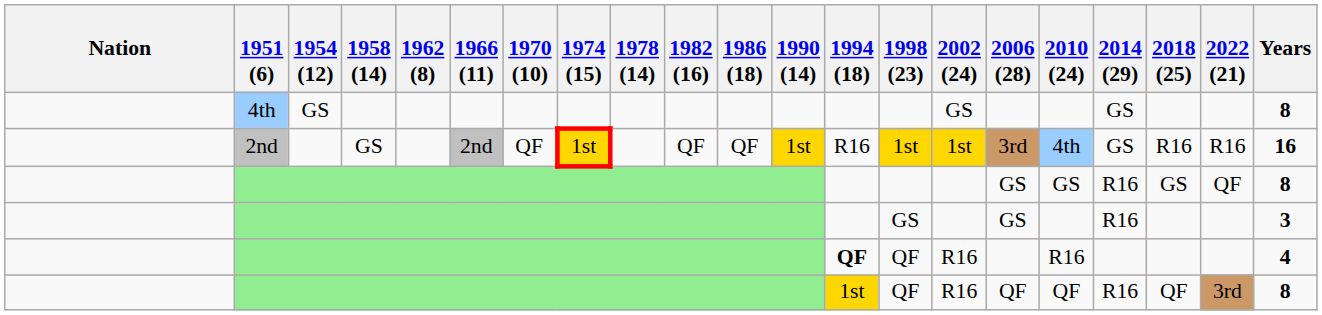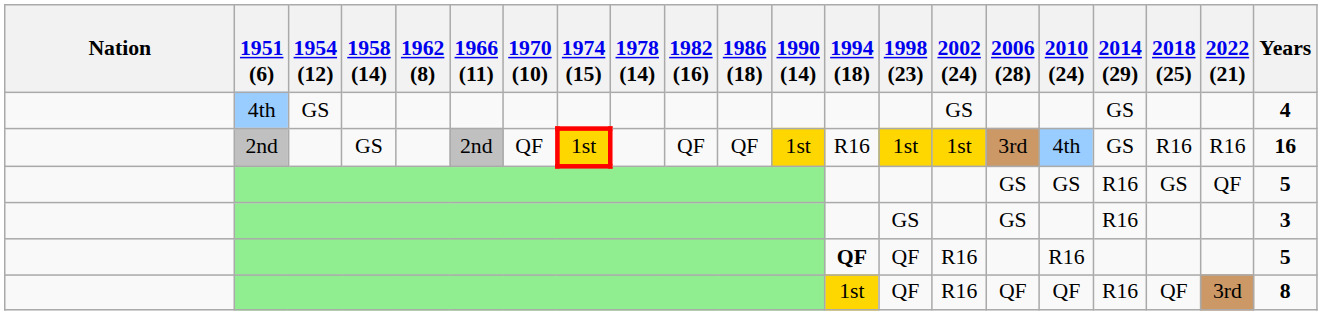(1285, 110) 8 -> (1285, 110) 4
(1285, 184) 8 -> (1285, 184) 5
(1285, 256) 4 -> (1285, 256) 5
